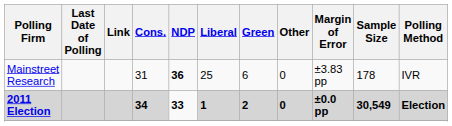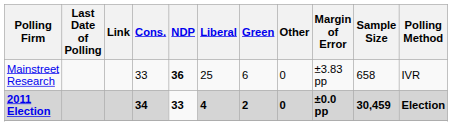(141, 75) 31 -> (141, 75) 33
(366, 75) 178 -> (366, 75) 658
(203, 105) 1 -> (203, 105) 4
(374, 105) 30,549 -> (374, 105) 30,459
